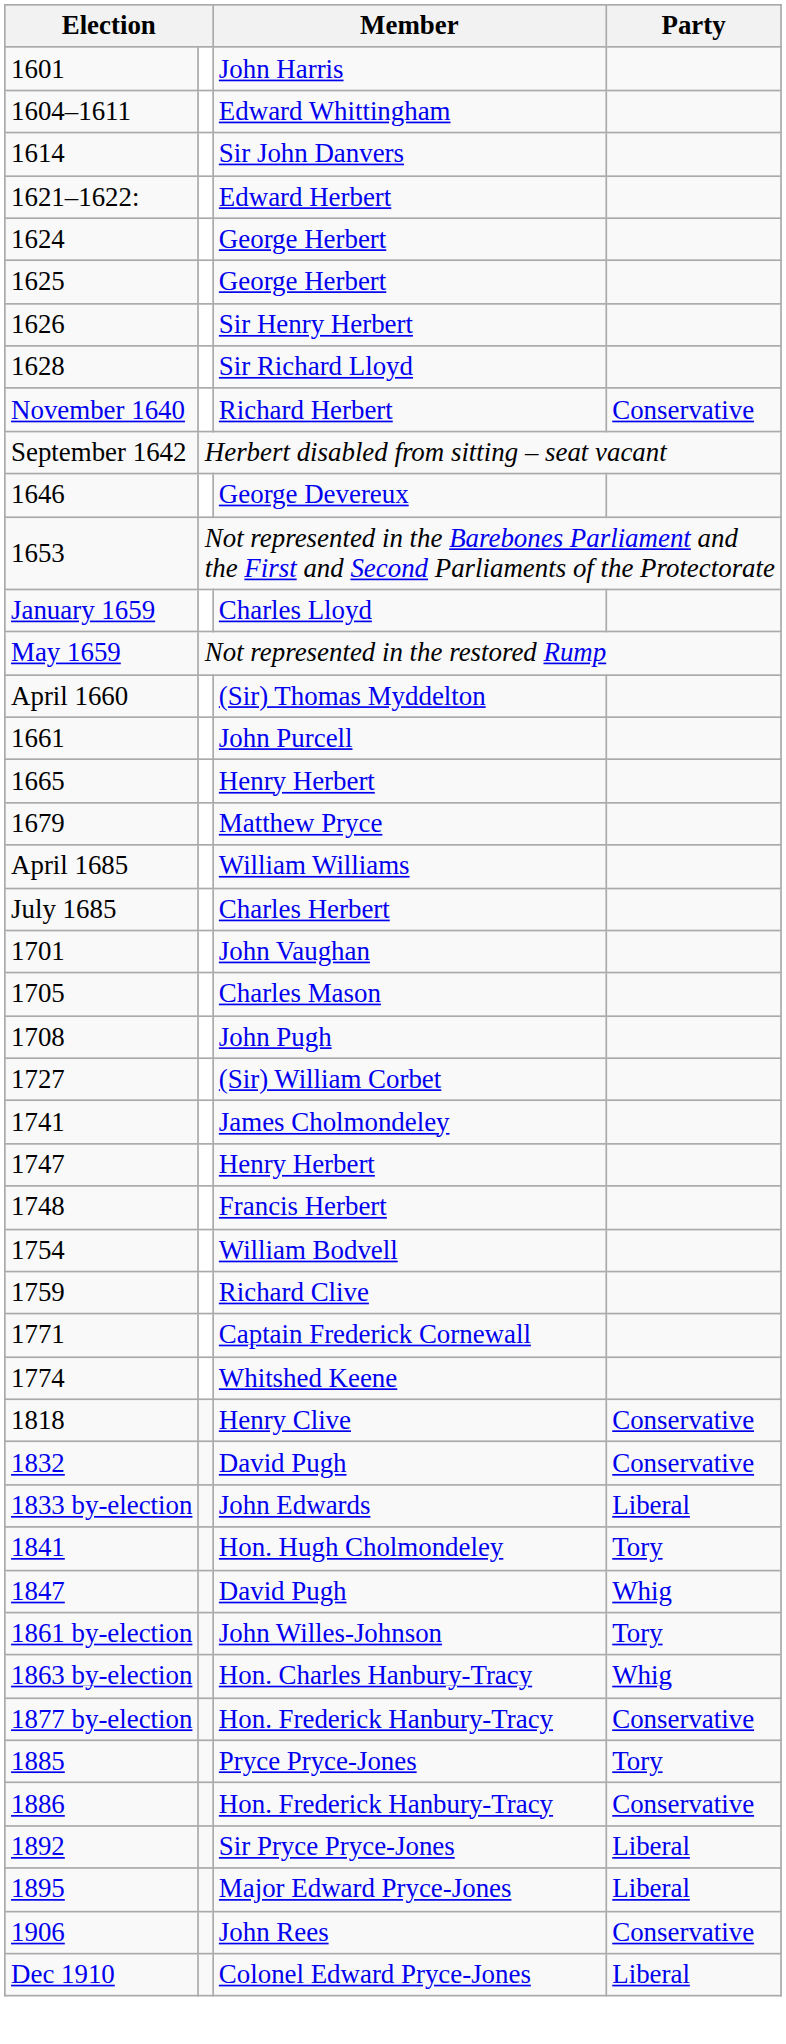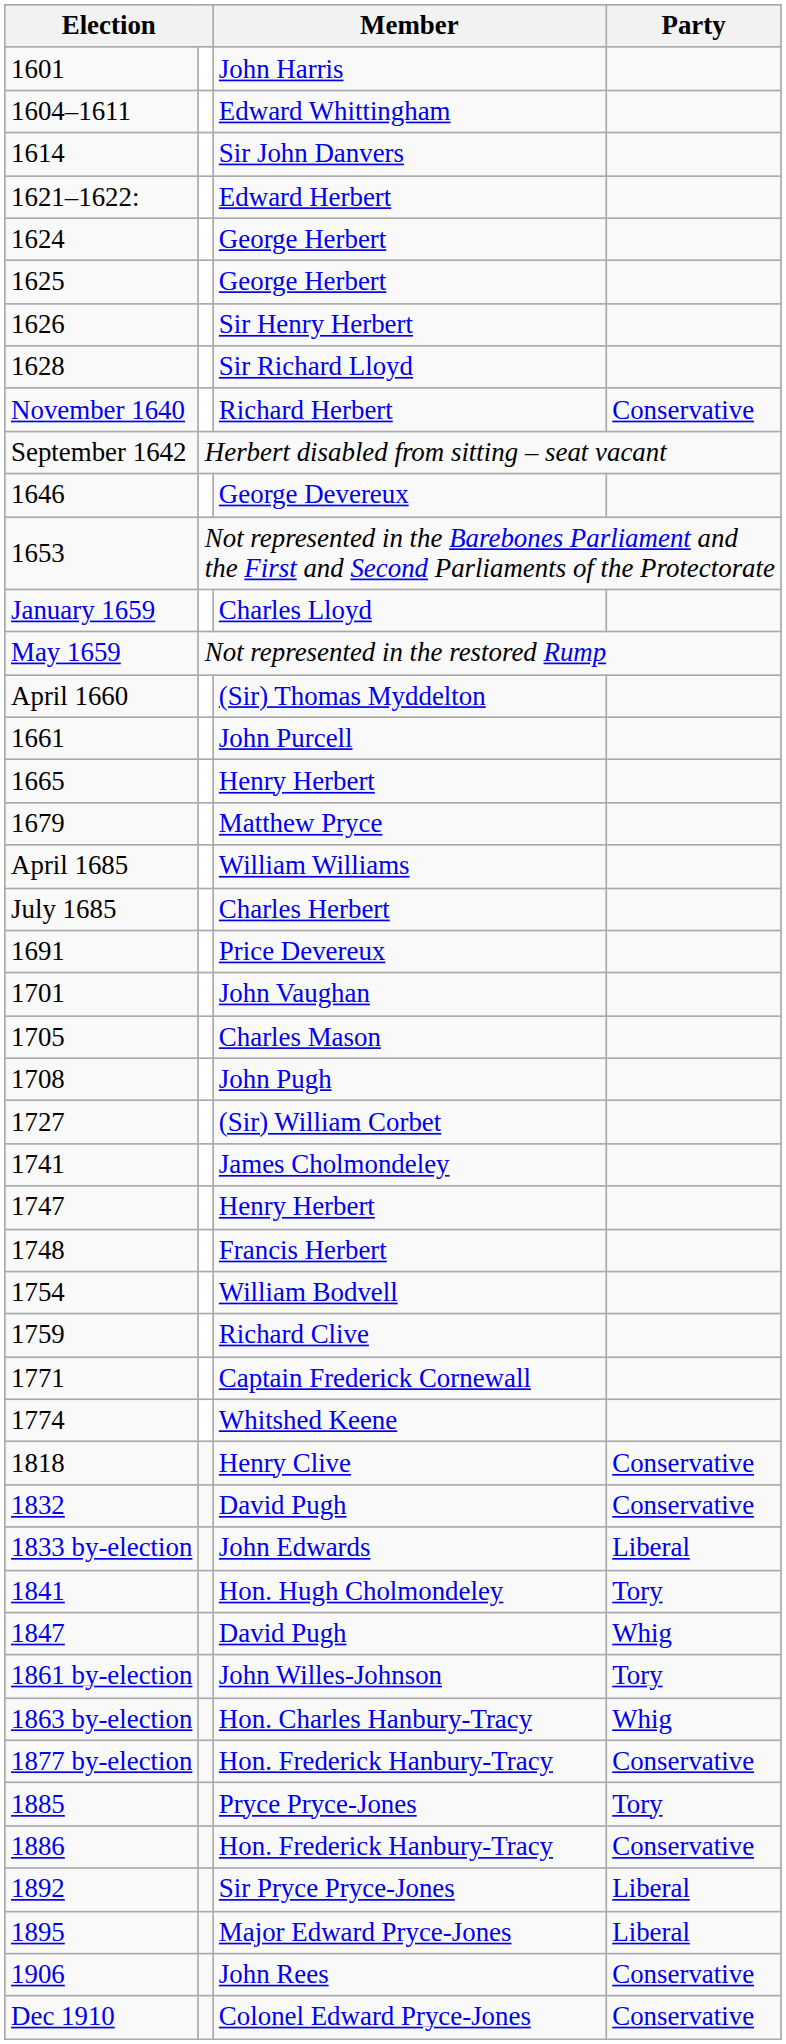+ row: (38, 951)
(651, 1974) Liberal -> (683, 2017) Conservative
